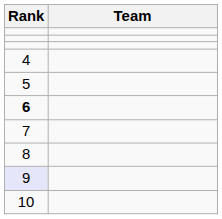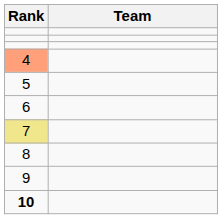(26, 60) no background -> (26, 60) lightsalmon background
(26, 107) bold -> (26, 107) normal
(26, 131) no background -> (26, 131) khaki background
(26, 178) lavender background -> (26, 178) no background
(26, 202) normal -> (26, 202) bold
